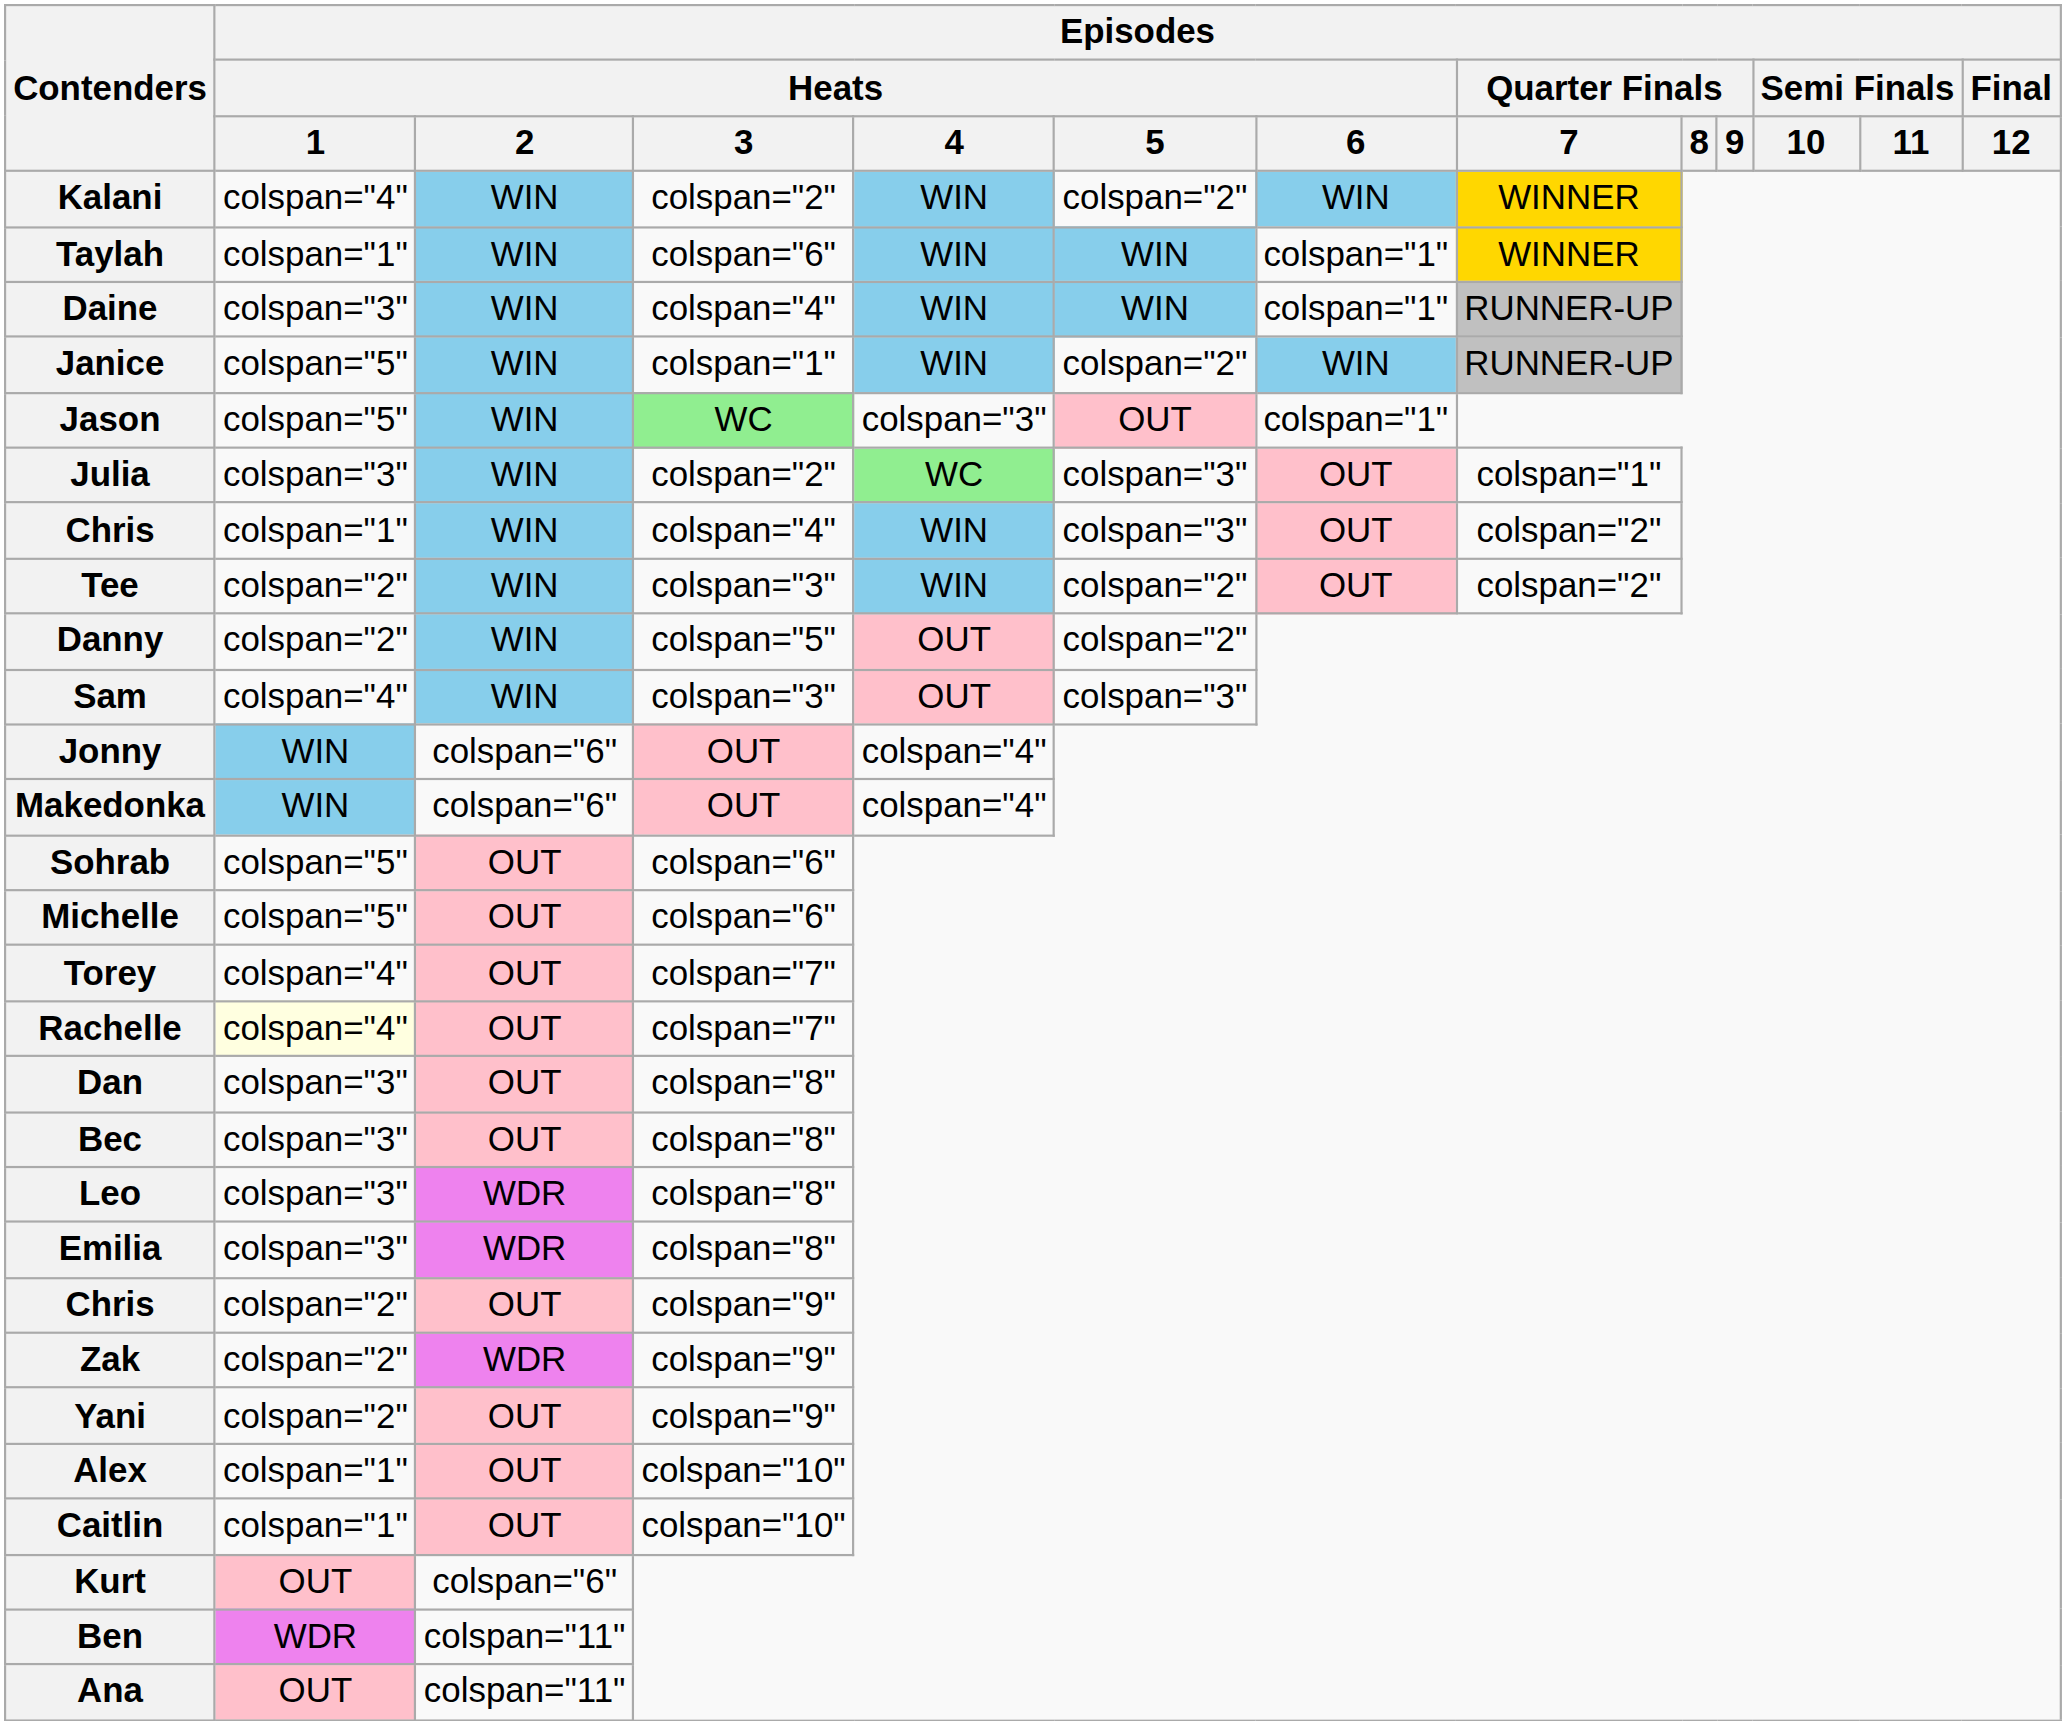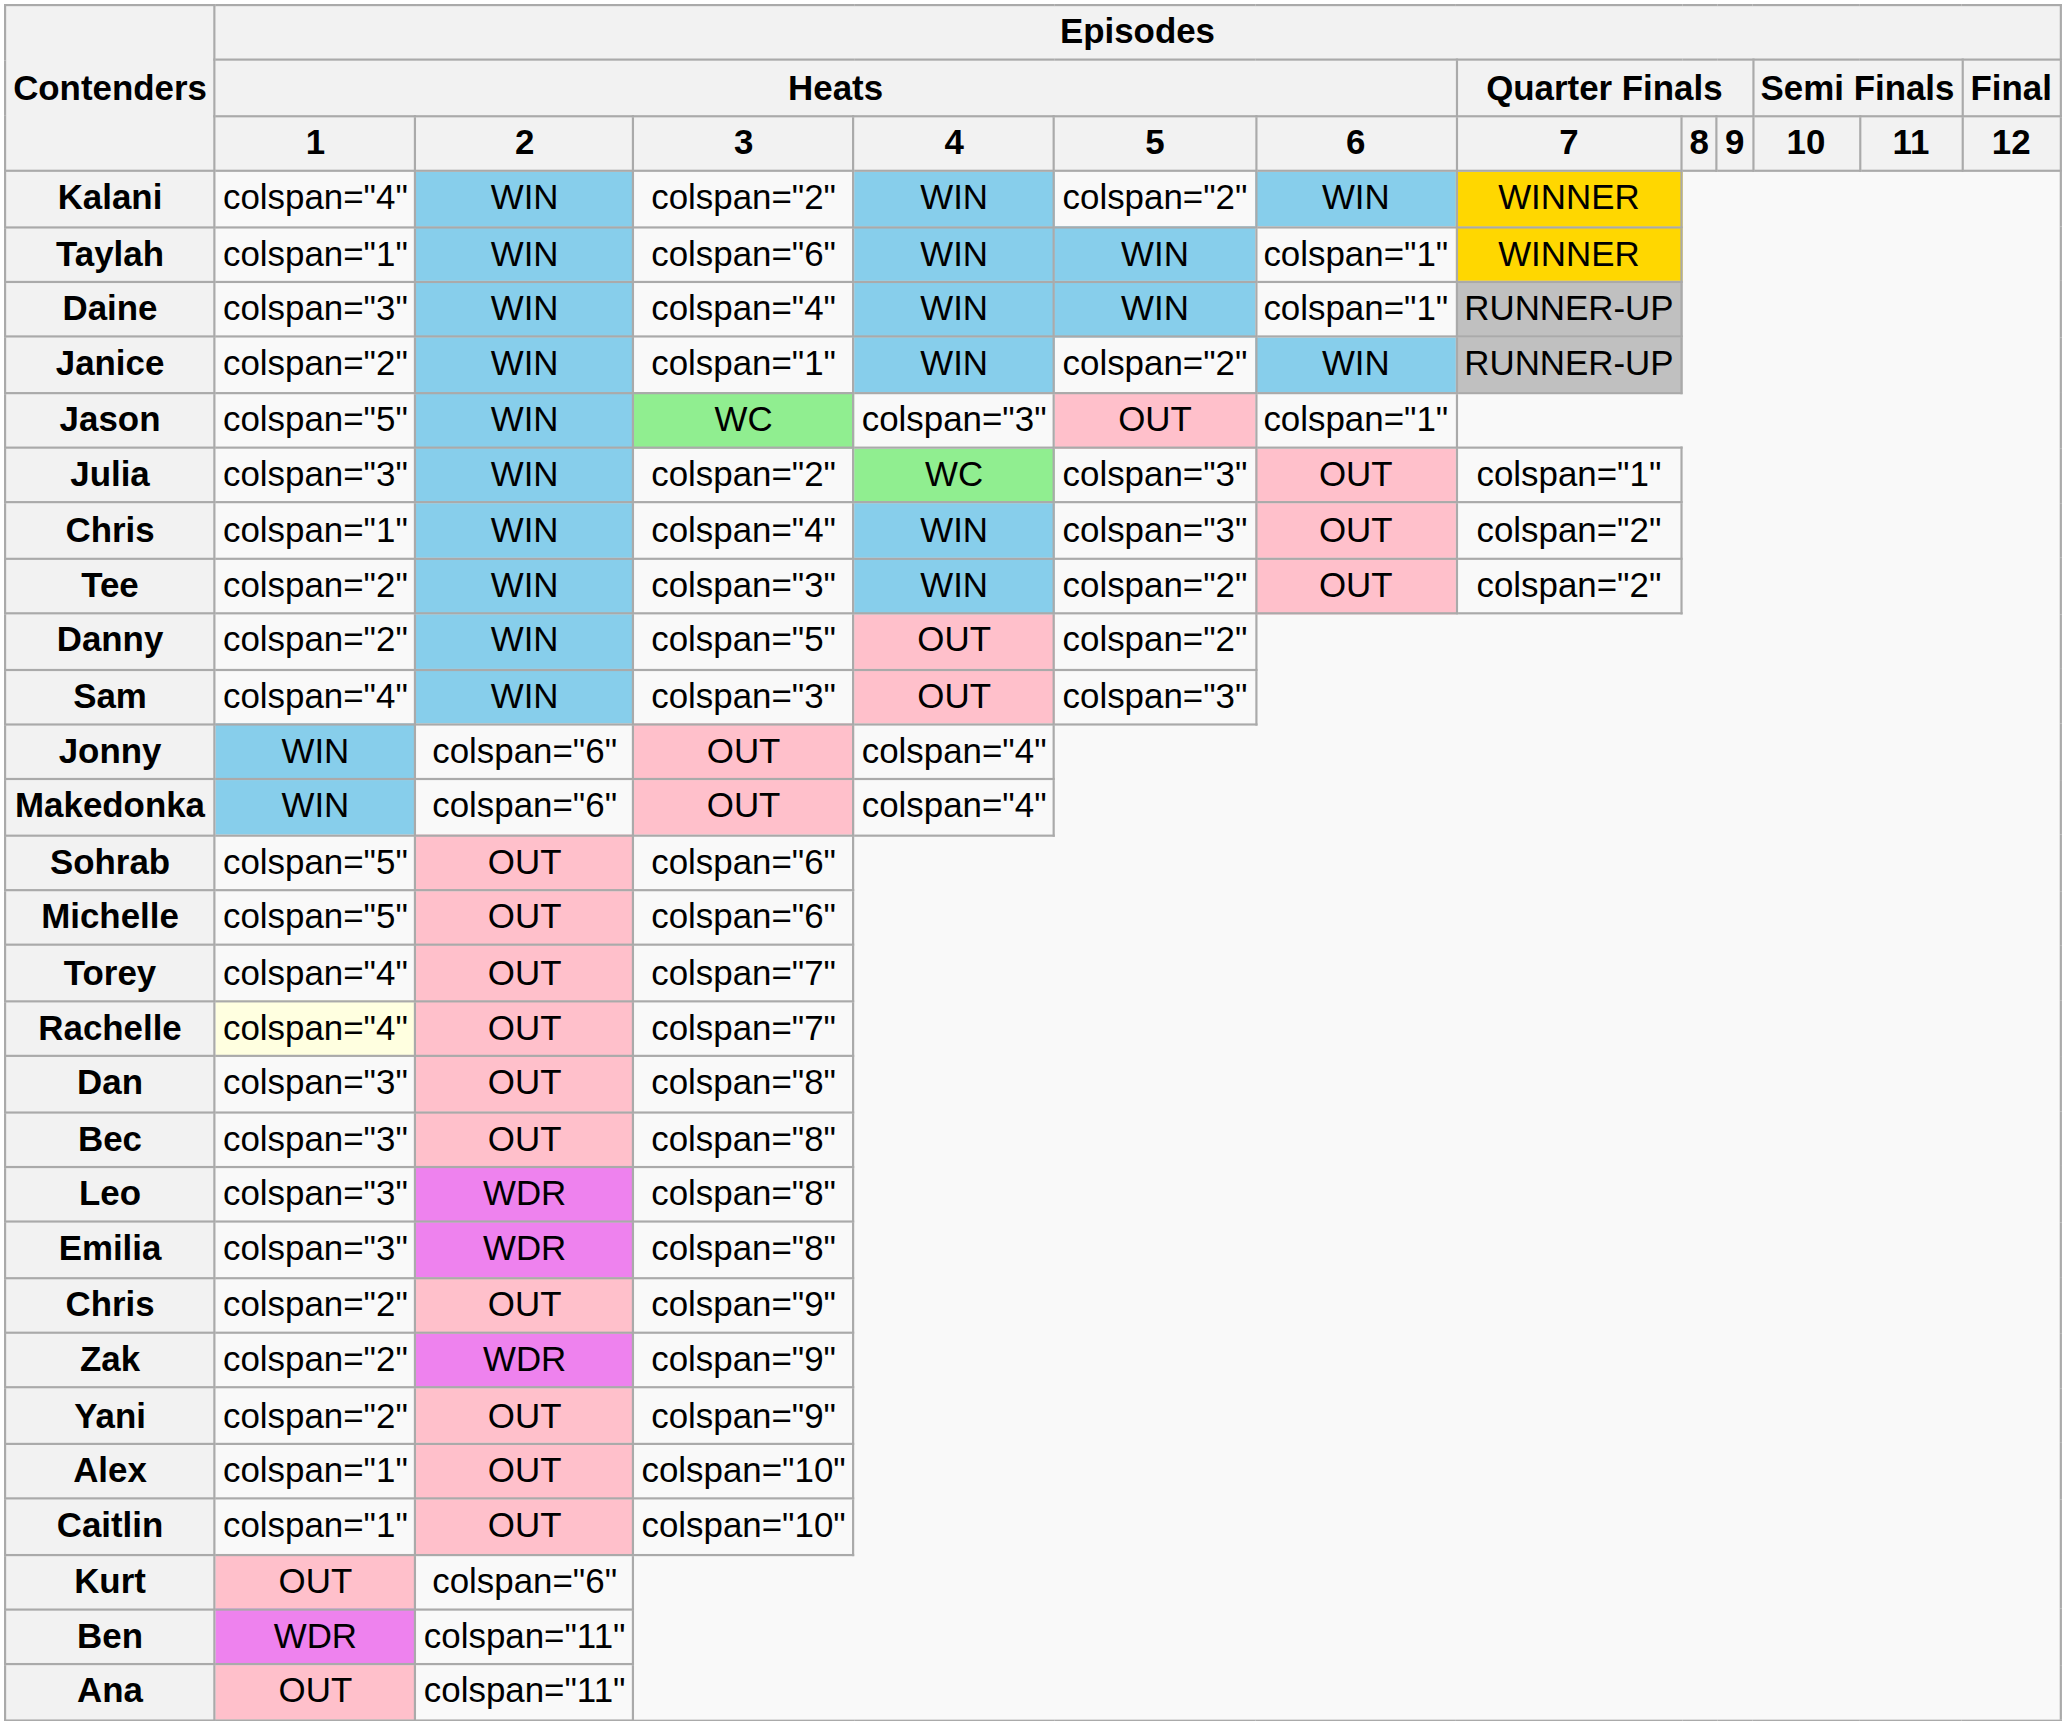(315, 364) colspan="5" -> (315, 364) colspan="2"
